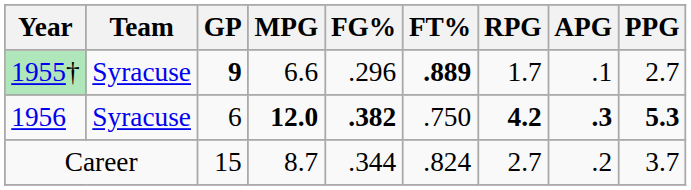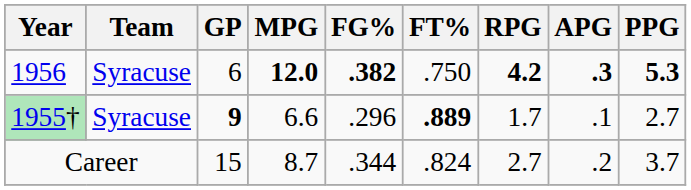rows swapped: (45, 72) <-> (39, 117)
